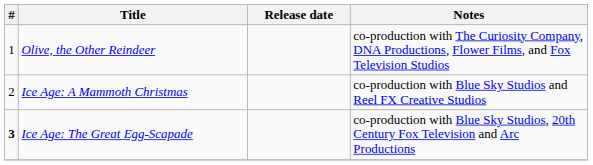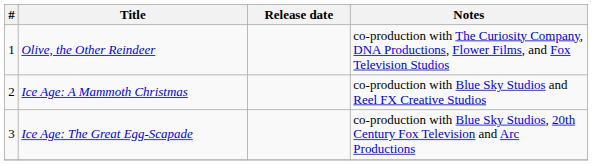(11, 134) bold -> (11, 134) normal
